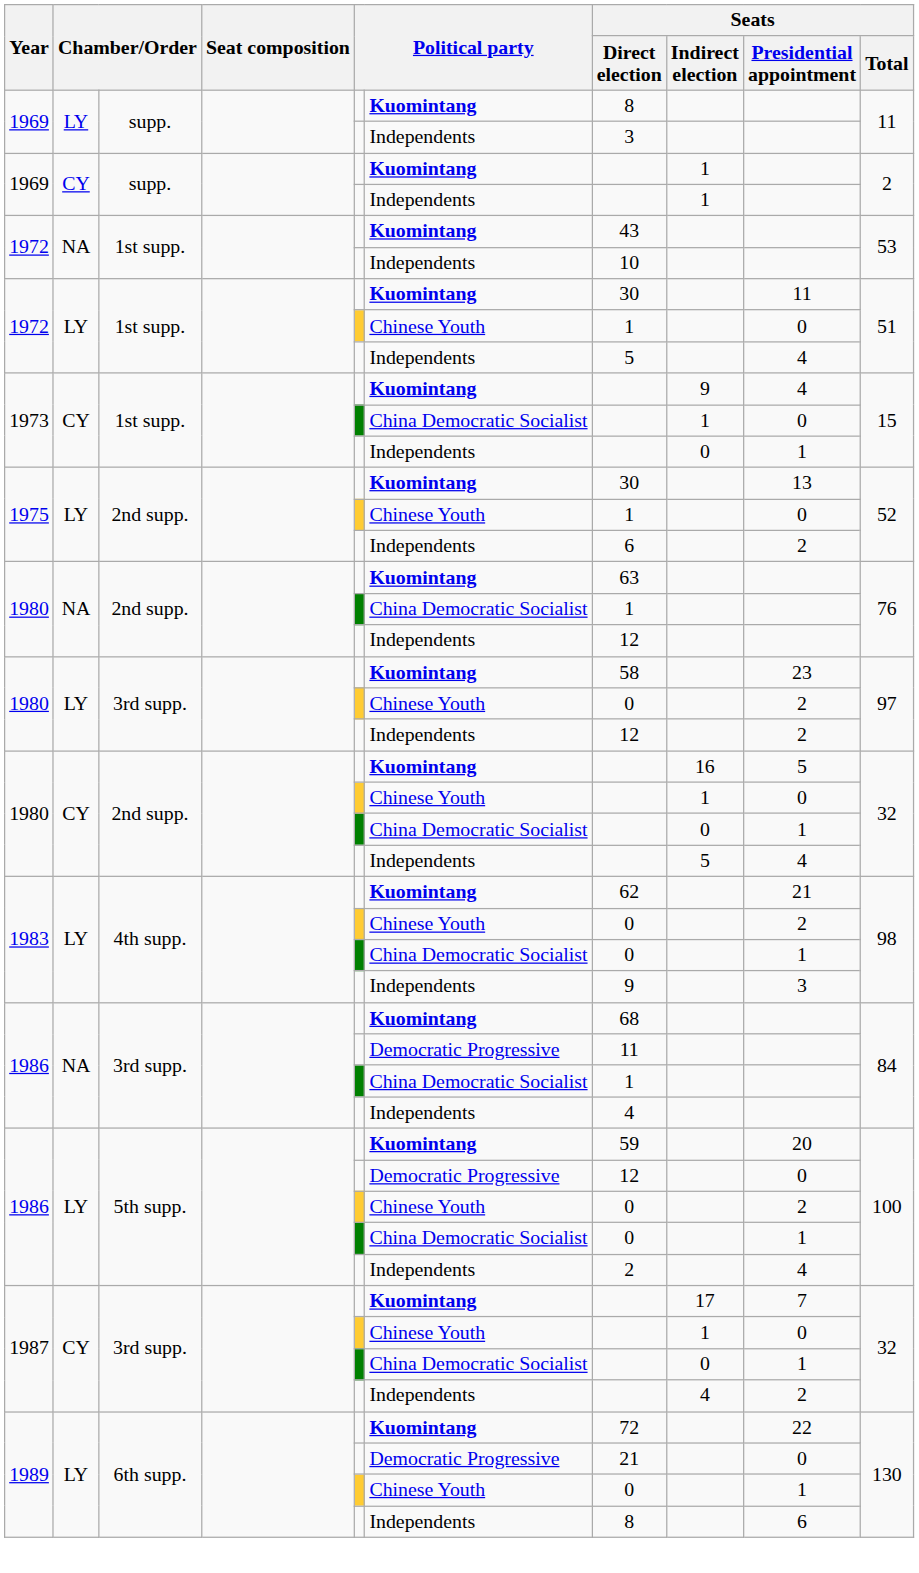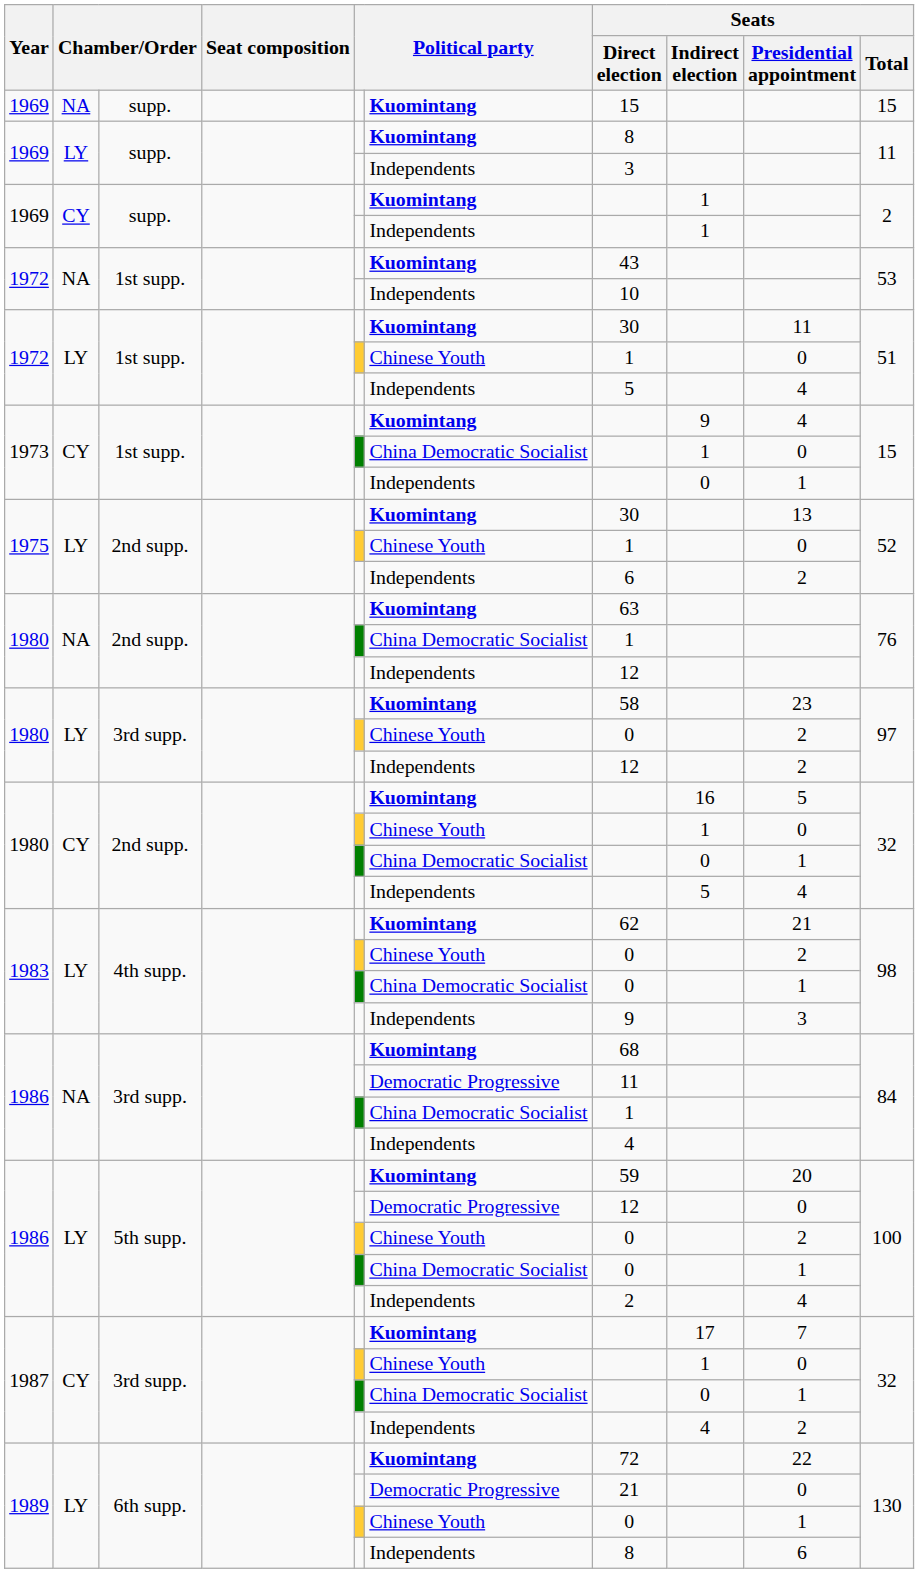+ row: (29, 105)
